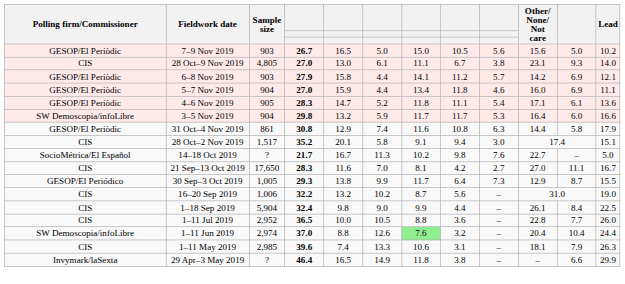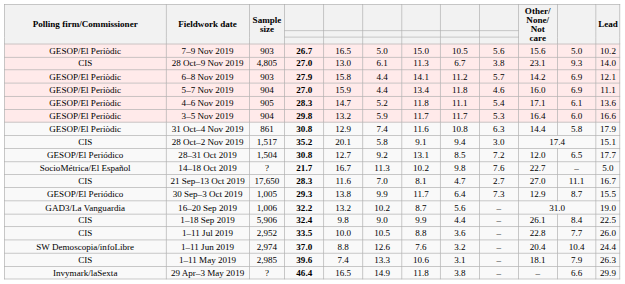(421, 64) 11.1 -> (421, 64) 11.3
(85, 116) SW Demoscopia/infoLibre -> (85, 116) GESOP/El Periòdic
+ row: (208, 155)
(460, 168) 4.2 -> (460, 181) 4.7
(85, 195) CIS -> (85, 208) GAD3/La Vanguardia
(267, 208) 5,904 -> (267, 221) 5,906
(304, 221) 36.5 -> (304, 234) 33.5
(421, 234) lightgreen background -> (421, 247) no background
